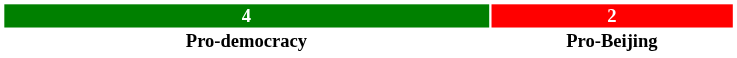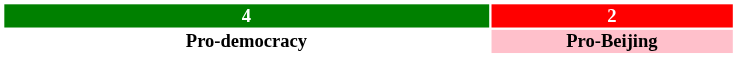(612, 41) no background -> (612, 41) pink background
